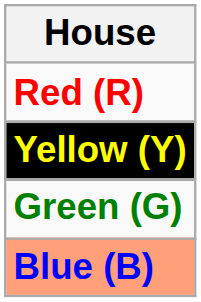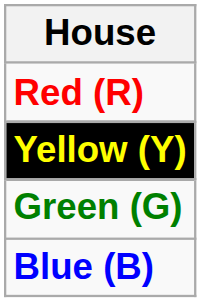(84, 265) lightsalmon background -> (84, 265) no background
